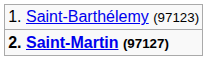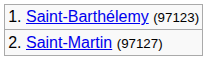(89, 42) bold -> (85, 42) normal
